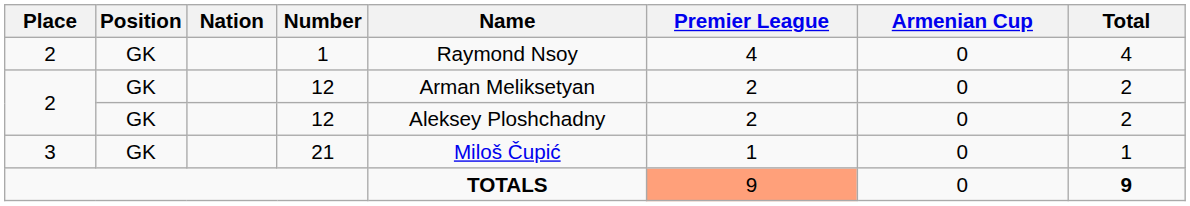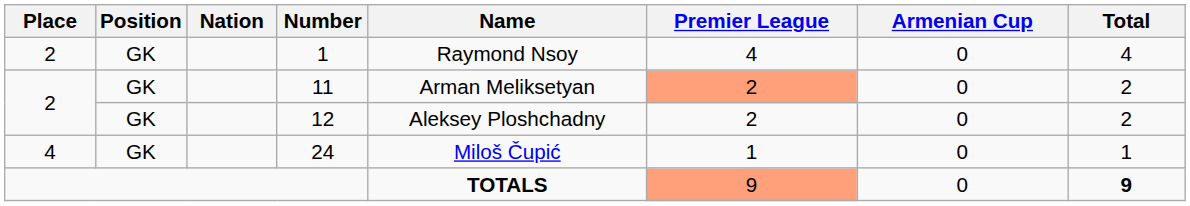(323, 87) 12 -> (323, 87) 11
(752, 87) no background -> (752, 87) lightsalmon background
(50, 152) 3 -> (50, 152) 4
(323, 152) 21 -> (323, 152) 24
